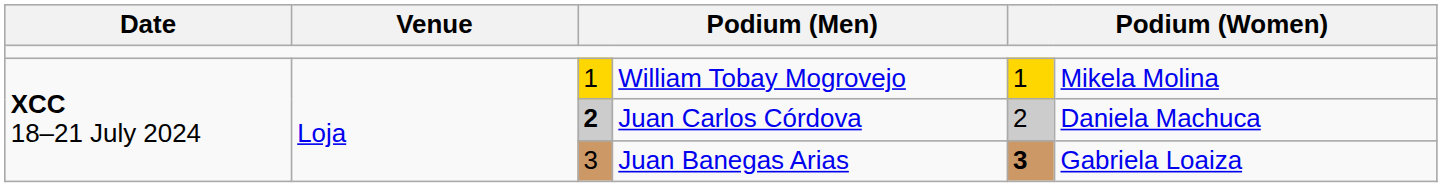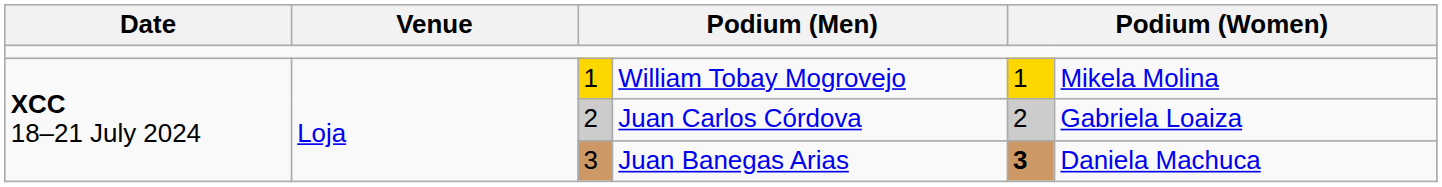(591, 119) bold -> (591, 119) normal
(1161, 119) Daniela Machuca -> (1151, 119) Gabriela Loaiza
(1151, 160) Gabriela Loaiza -> (1161, 160) Daniela Machuca
